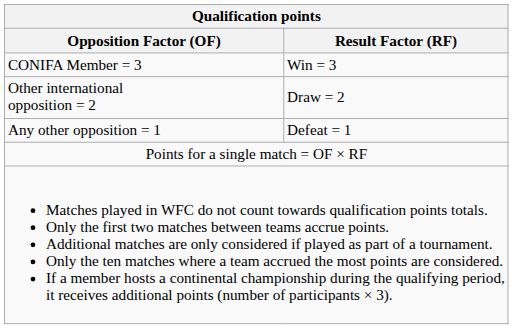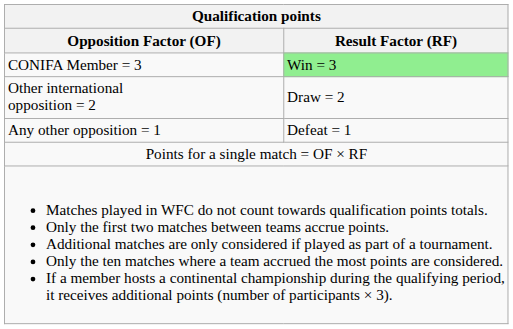(312, 64) no background -> (312, 64) lightgreen background
